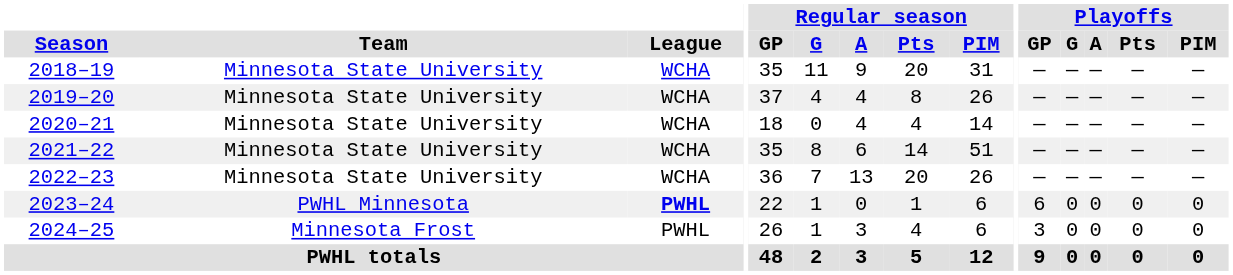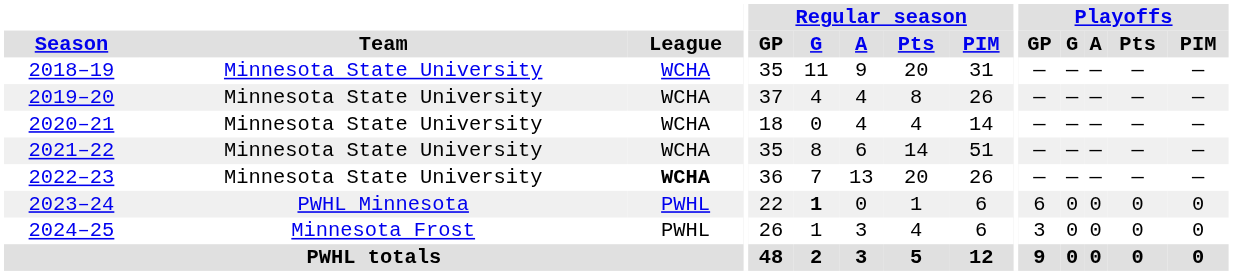(686, 177) normal -> (686, 177) bold
(686, 204) bold -> (686, 204) normal
(816, 204) normal -> (816, 204) bold
